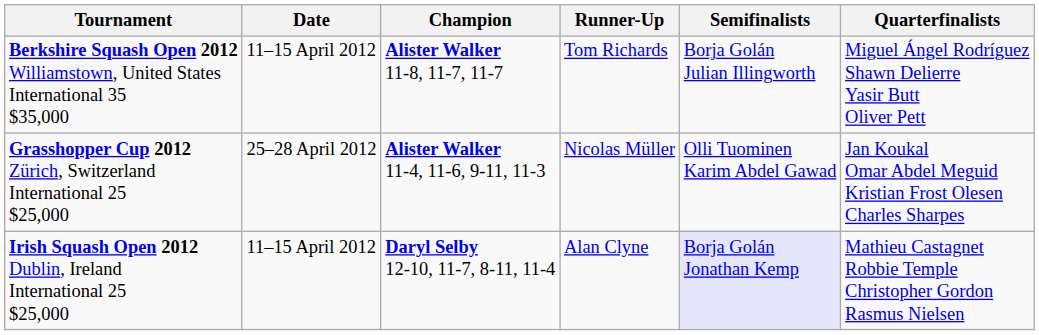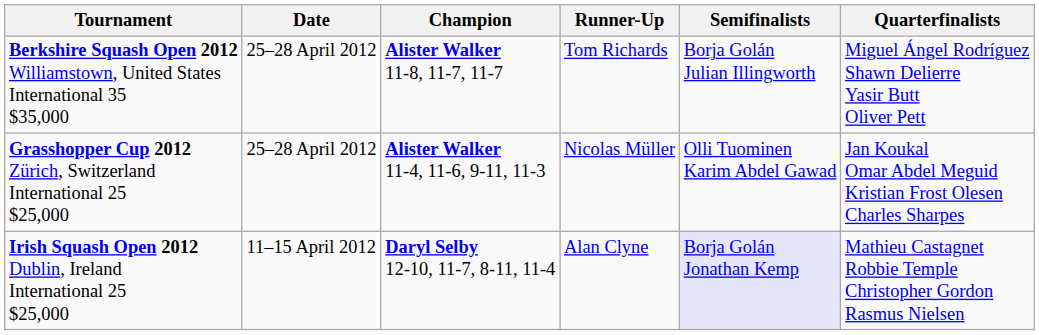(311, 51) 11–15 April 2012 -> (311, 51) 25–28 April 2012
